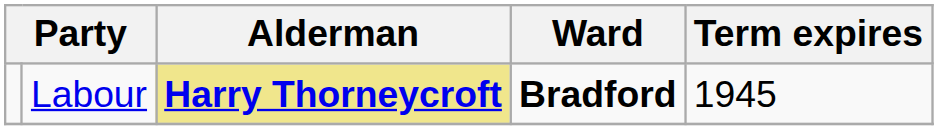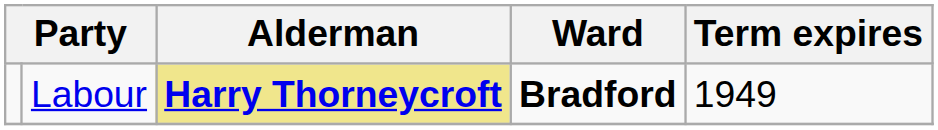(735, 93) 1945 -> (735, 93) 1949
